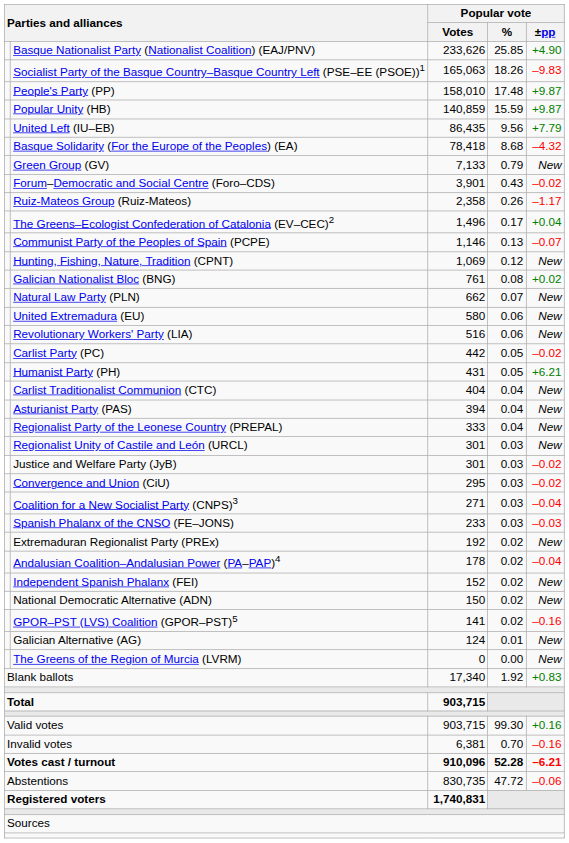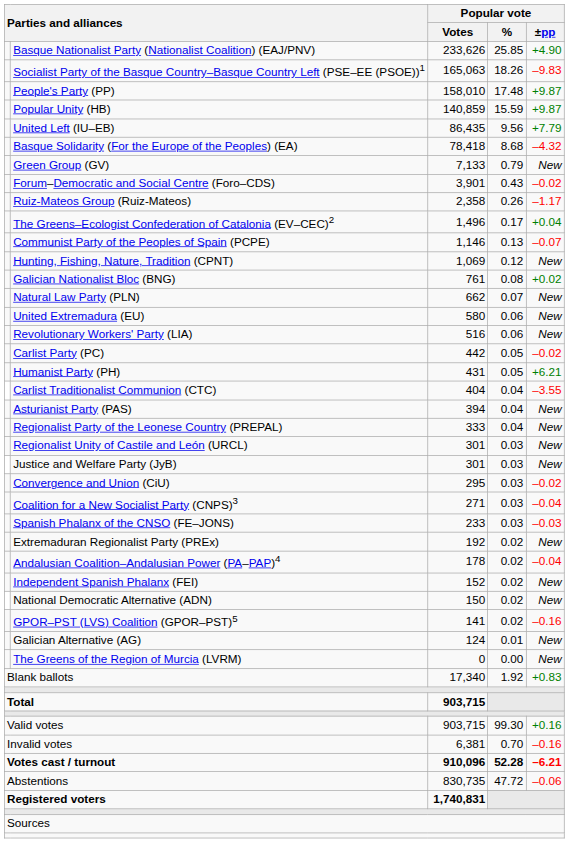(550, 390) New -> (547, 390) –3.55
(547, 464) –0.02 -> (550, 464) New
